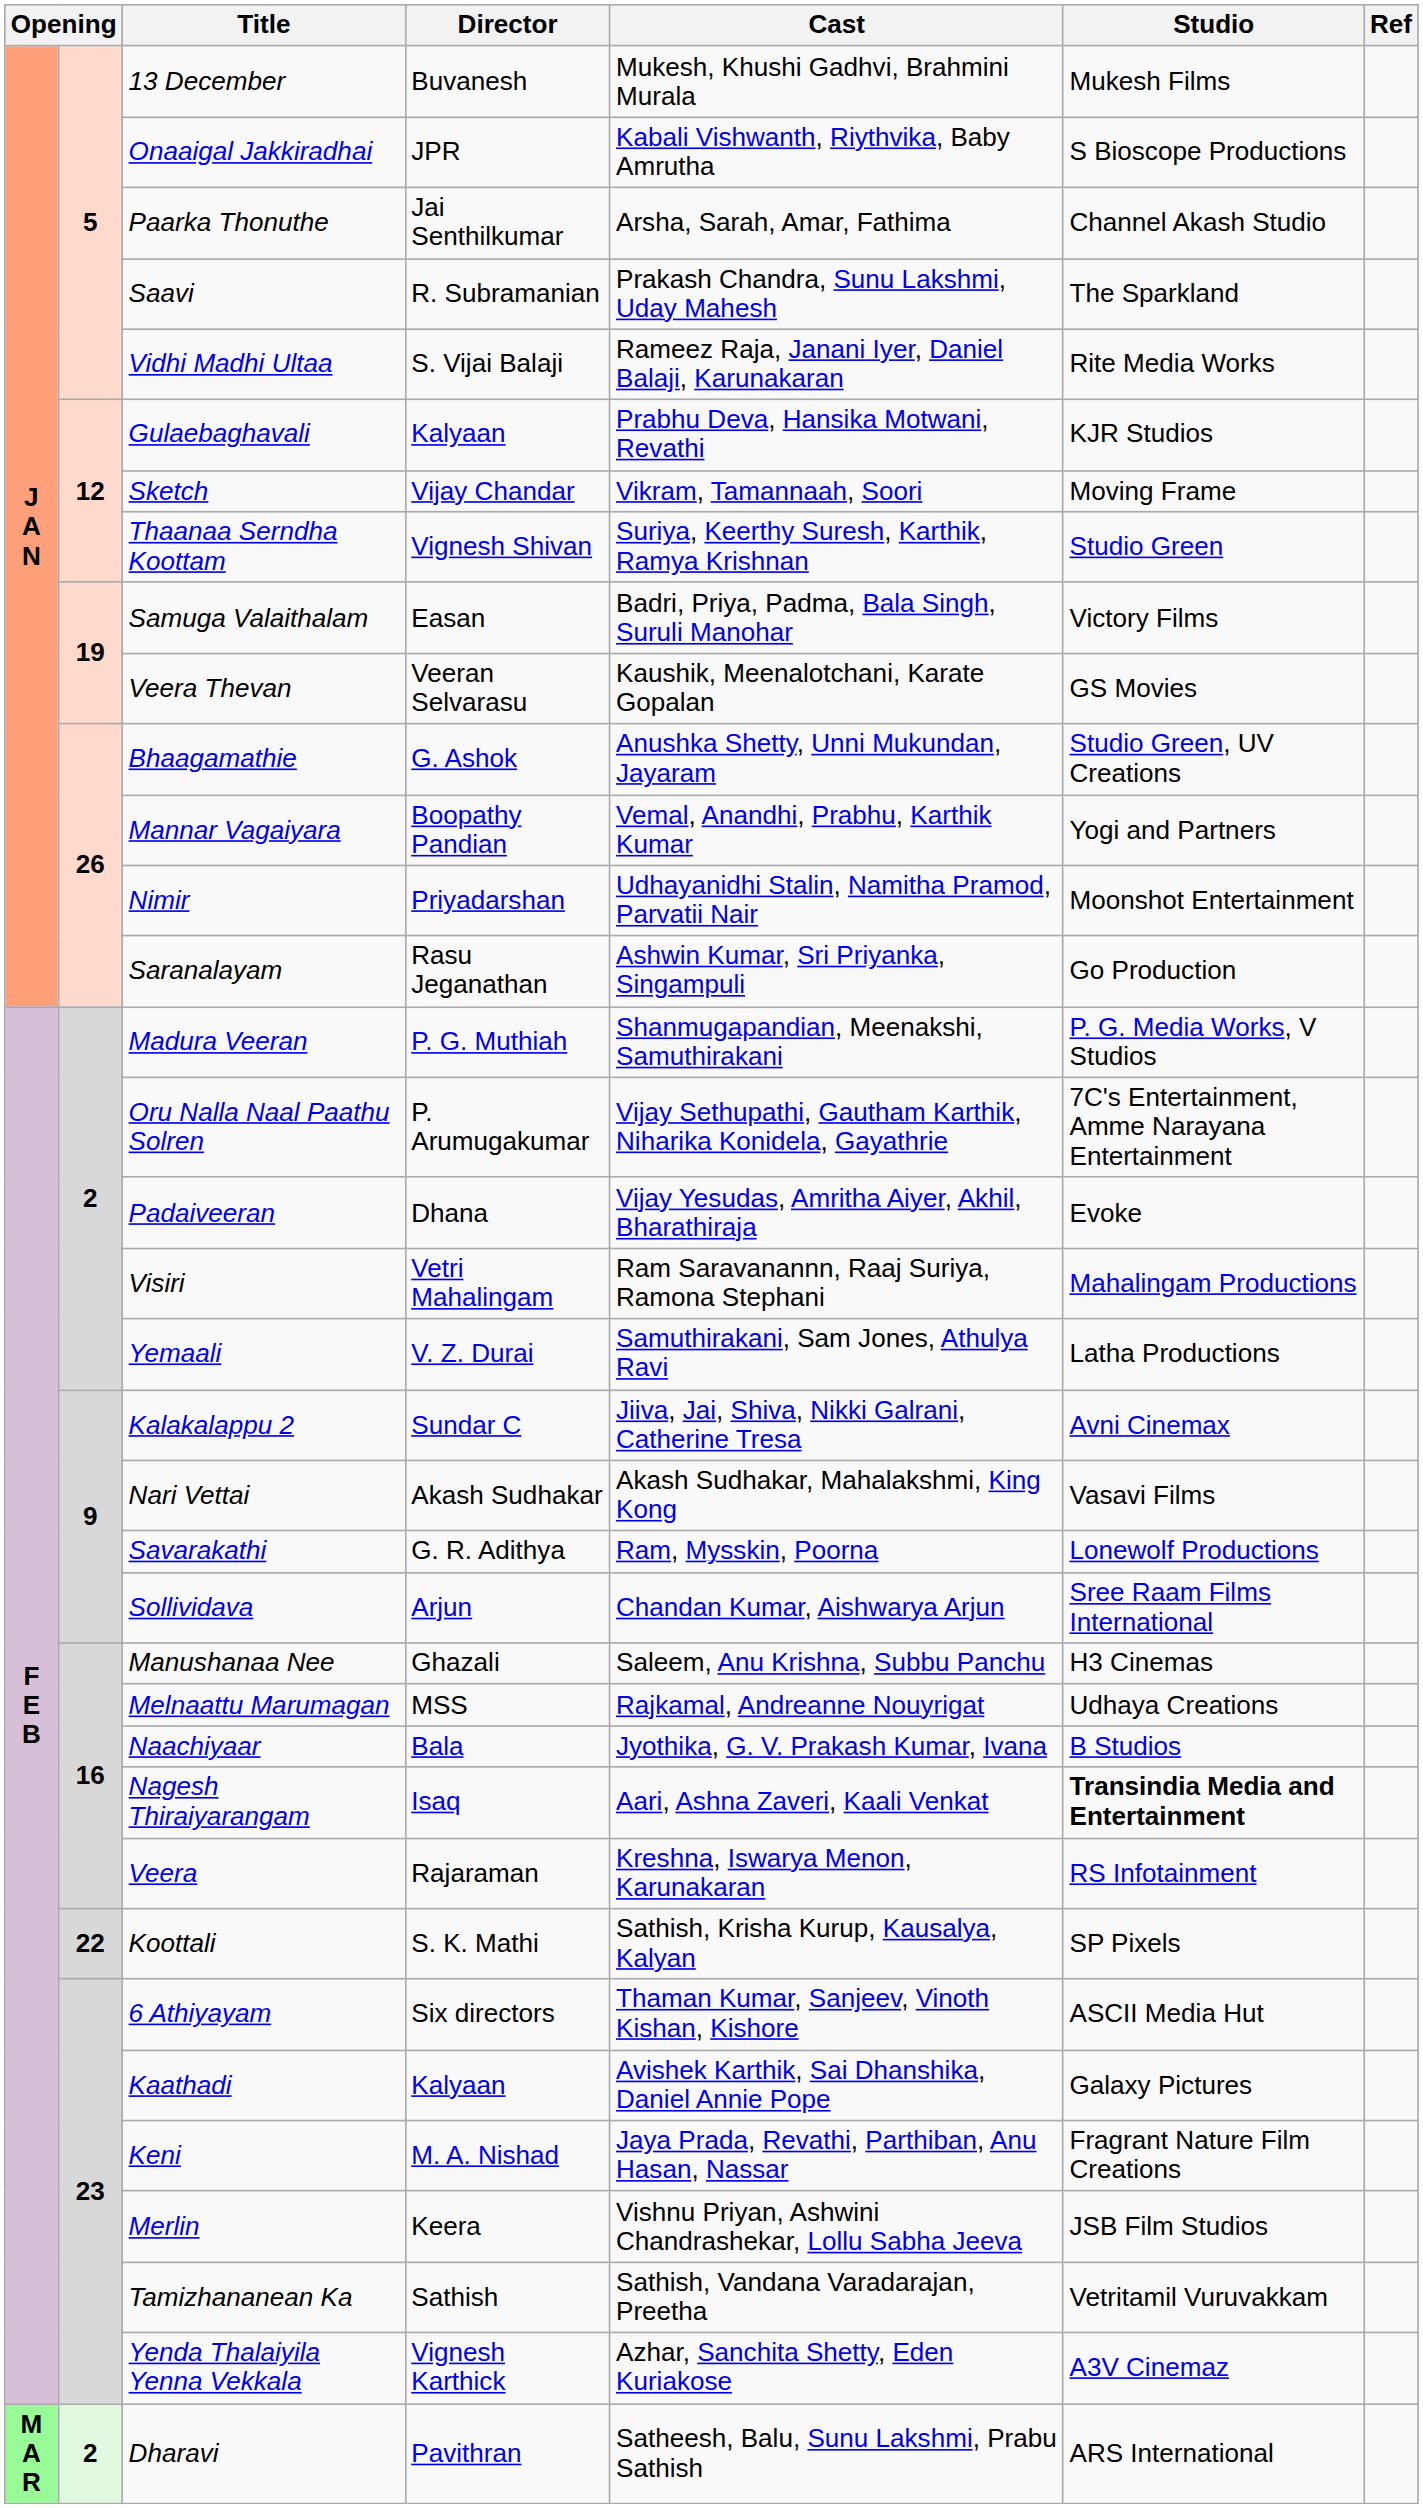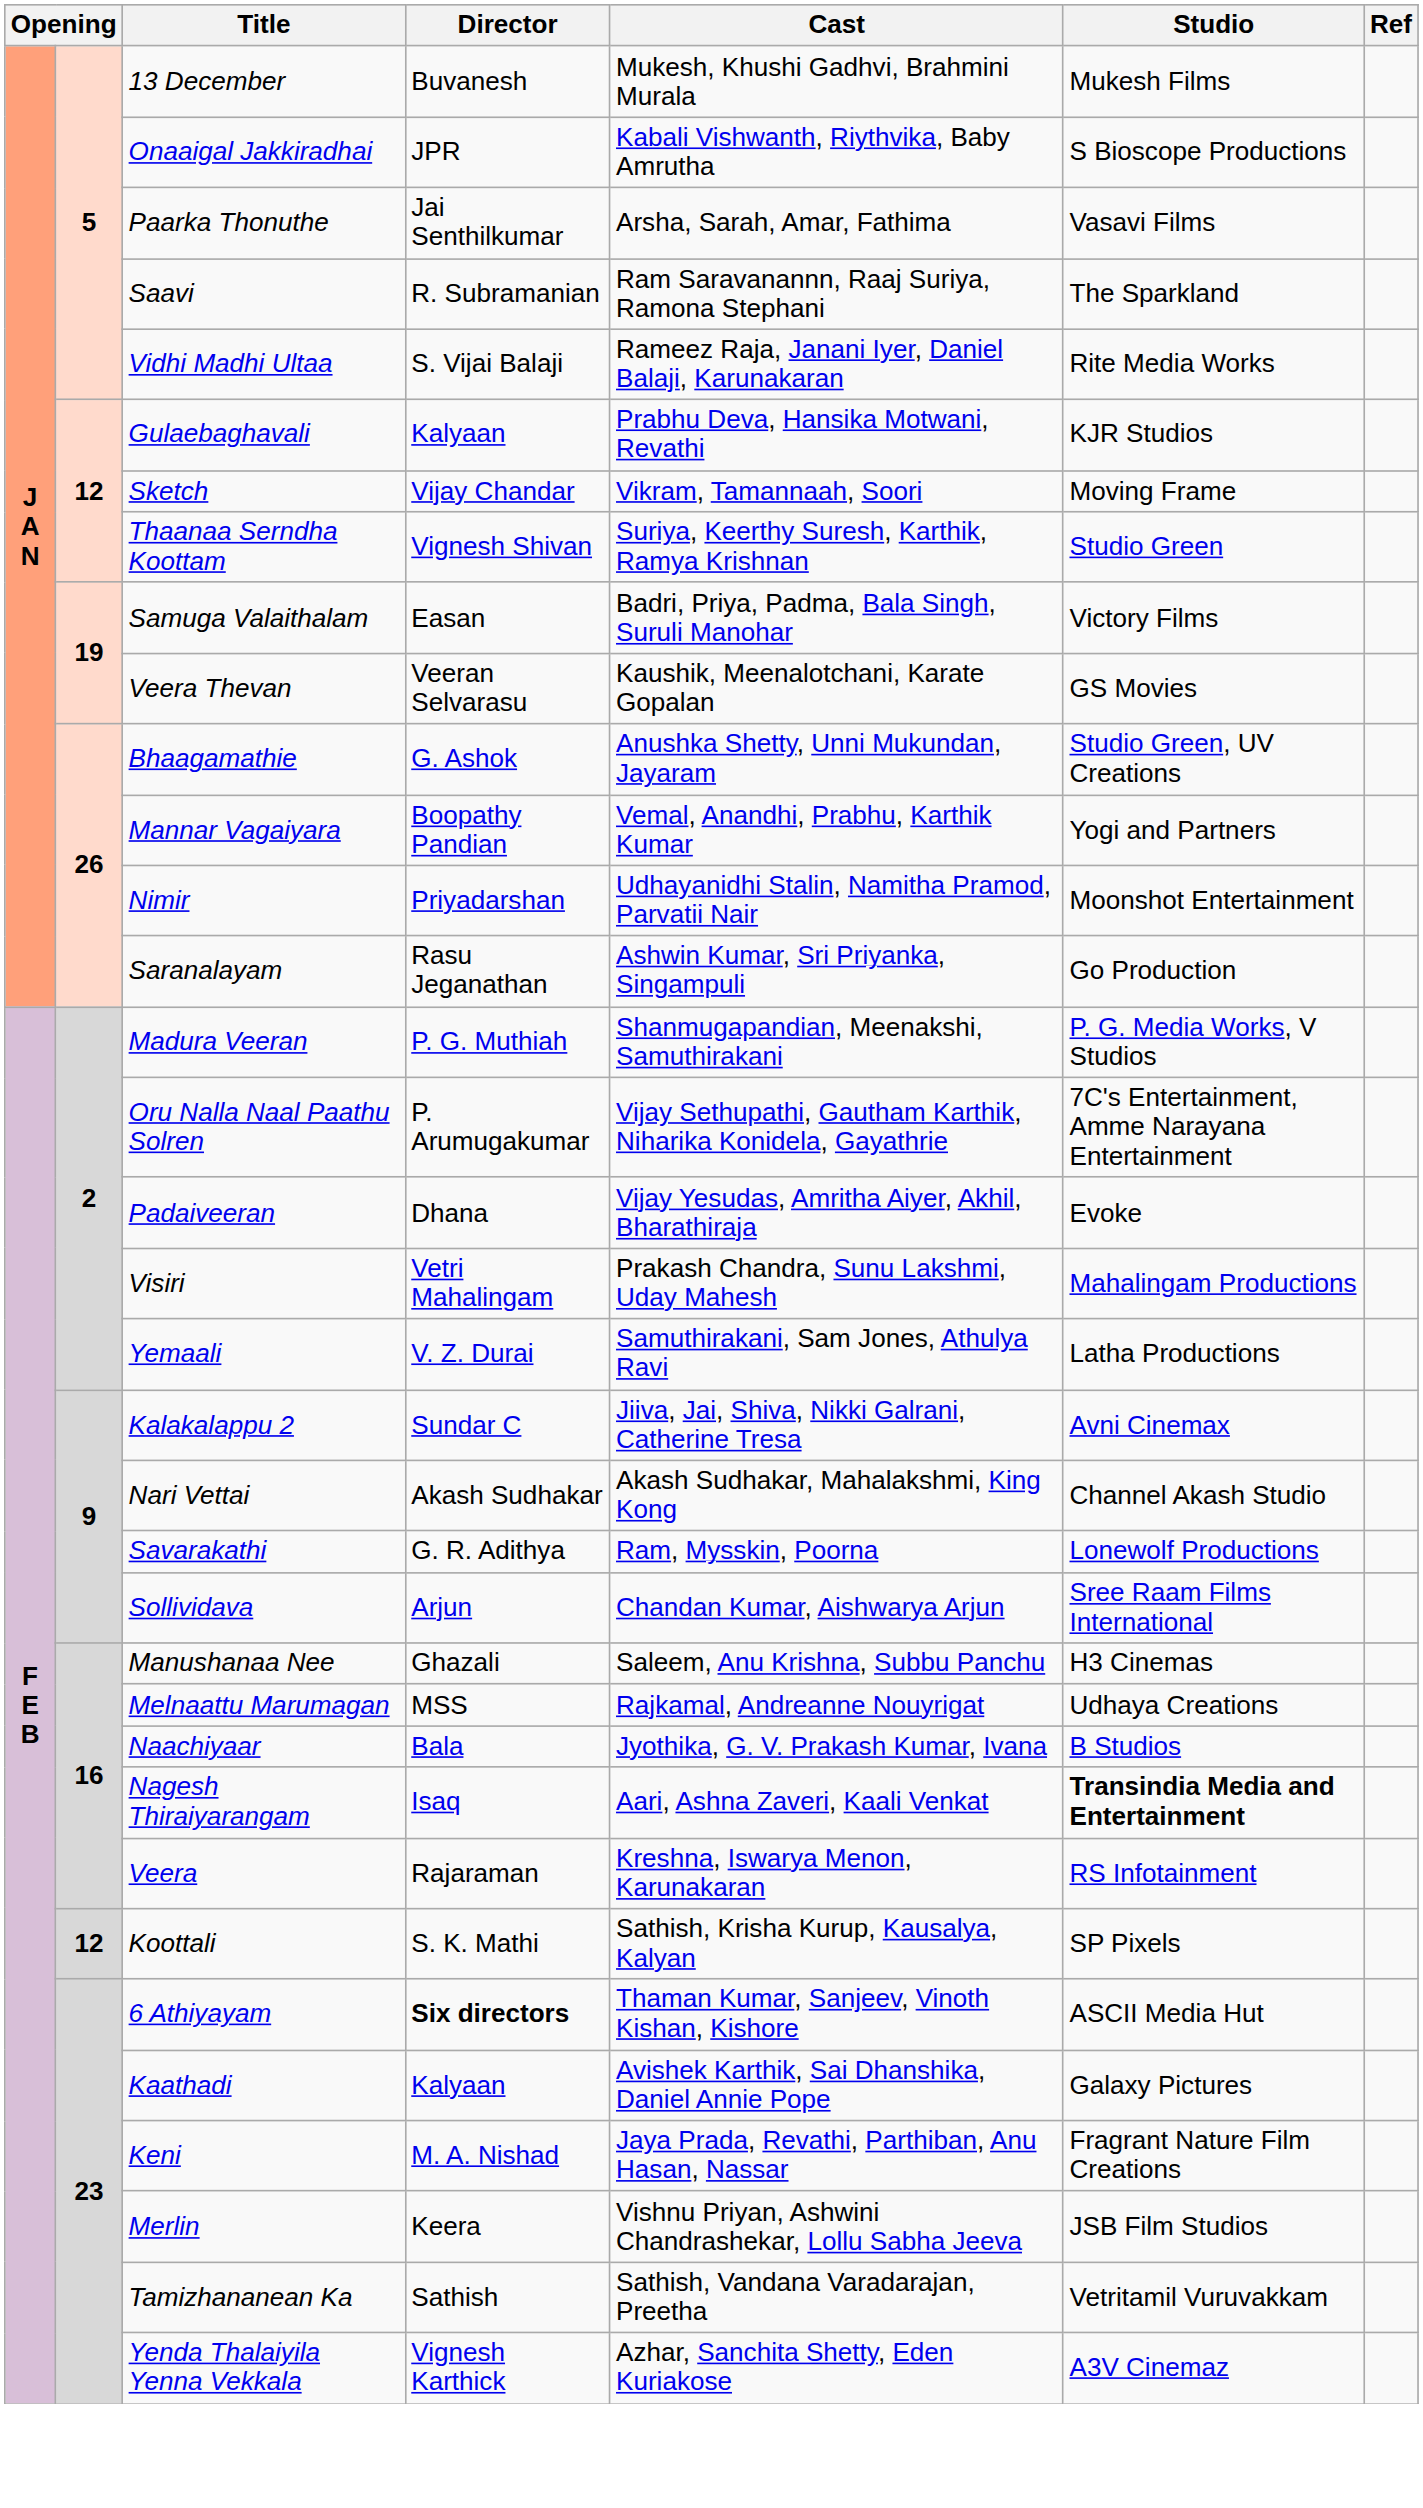(1198, 222) Channel Akash Studio -> (1142, 222) Vasavi Films
(811, 293) Prakash Chandra, Sunu Lakshmi, Uday Mahesh -> (803, 293) Ram Saravanannn, Raaj Suriya, Ramona Stephani
(803, 1283) Ram Saravanannn, Raaj Suriya, Ramona Stephani -> (811, 1283) Prakash Chandra, Sunu Lakshmi, Uday Mahesh
(1142, 1495) Vasavi Films -> (1198, 1495) Channel Akash Studio
(90, 1943) 22 -> (89, 1943) 12
(483, 2014) normal -> (490, 2014) bold
- row: (174, 2453)
